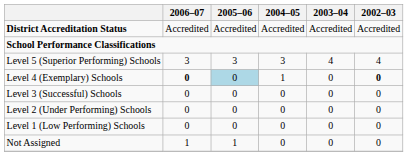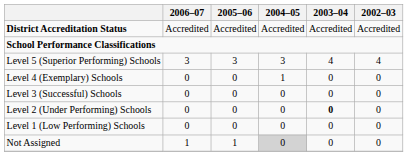(187, 77) bold -> (187, 77) normal
(235, 77) lightblue background -> (235, 77) no background
(379, 77) bold -> (379, 77) normal
(331, 110) normal -> (331, 110) bold
(283, 143) no background -> (283, 143) lightgrey background
